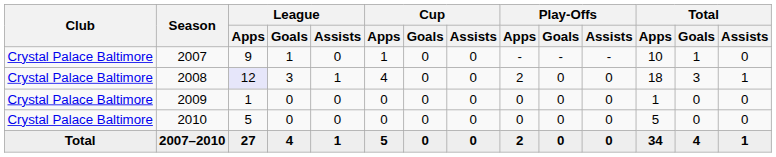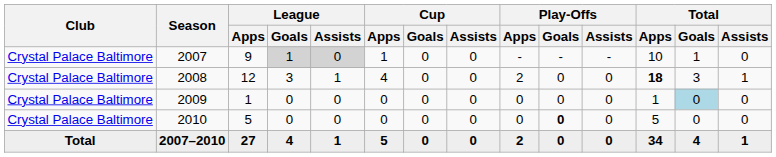(289, 57) no background -> (289, 57) lightgrey background
(338, 57) no background -> (338, 57) lightgrey background
(248, 78) lavender background -> (248, 78) no background
(655, 78) normal -> (655, 78) bold
(697, 99) no background -> (697, 99) lightblue background
(561, 120) normal -> (561, 120) bold
